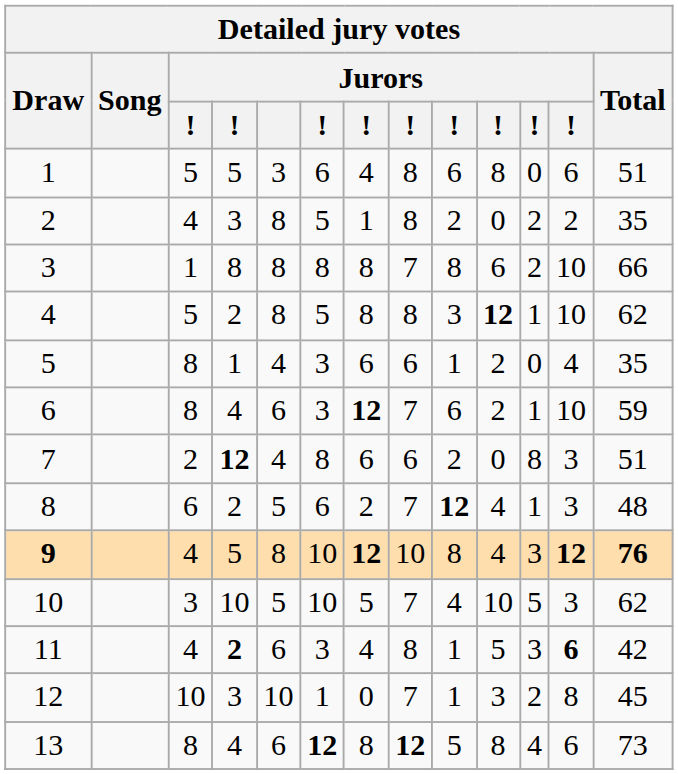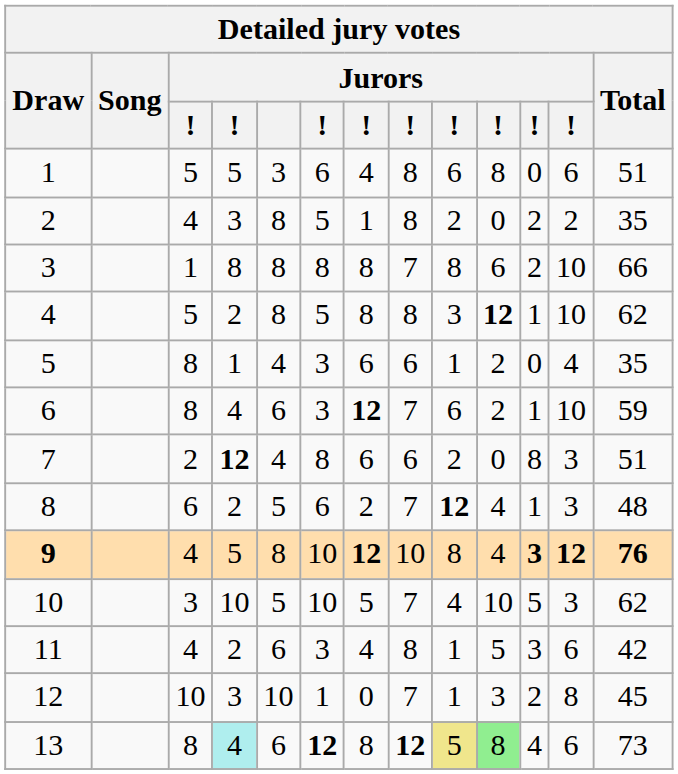(535, 553) normal -> (535, 553) bold
(234, 649) bold -> (234, 649) normal
(571, 649) bold -> (571, 649) normal
(234, 744) no background -> (234, 744) paleturquoise background
(454, 744) no background -> (454, 744) khaki background
(498, 744) no background -> (498, 744) lightgreen background
